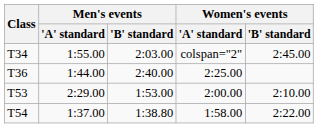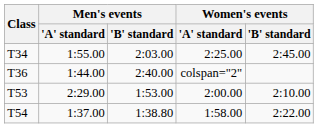(211, 53) colspan="2" -> (223, 53) 2:25.00
(223, 73) 2:25.00 -> (211, 73) colspan="2"
